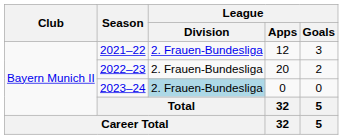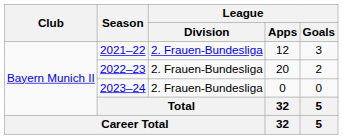(207, 87) lightblue background -> (207, 87) no background
